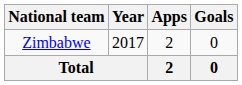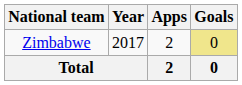(214, 42) no background -> (214, 42) khaki background
